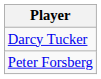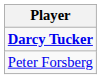(48, 39) normal -> (50, 39) bold
